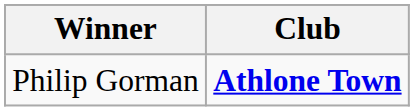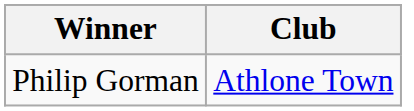(307, 79) bold -> (303, 79) normal
